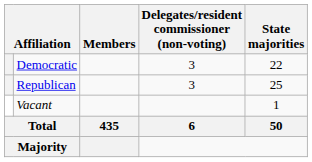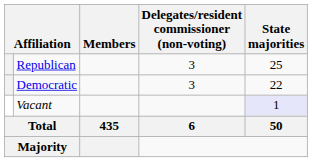rows swapped: (46, 85) <-> (47, 64)
(276, 105) no background -> (276, 105) lavender background
